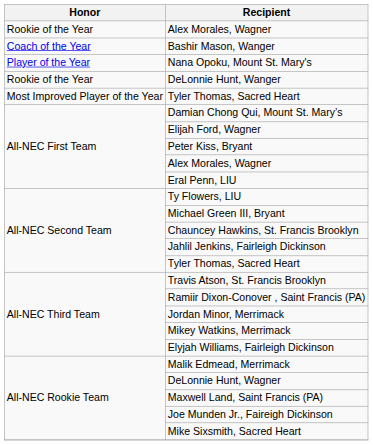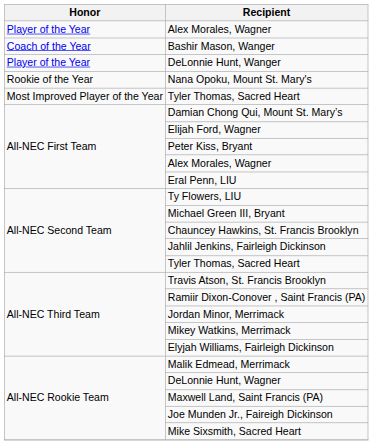(50, 29) Rookie of the Year -> (48, 29) Player of the Year
(240, 63) Nana Opoku, Mount St. Mary's -> (224, 63) DeLonnie Hunt, Wanger
(224, 79) DeLonnie Hunt, Wanger -> (240, 79) Nana Opoku, Mount St. Mary's
